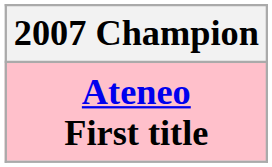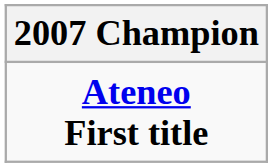(136, 111) pink background -> (136, 111) no background
